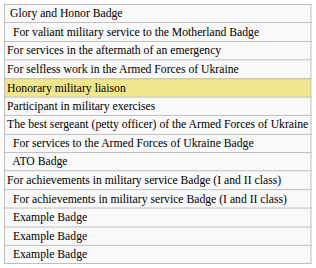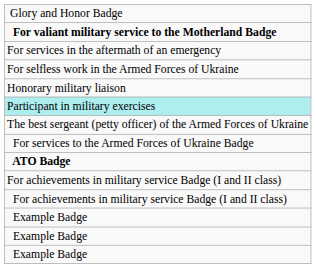(133, 32) normal -> (142, 32) bold
(66, 87) khaki background -> (66, 87) no background
(81, 106) no background -> (81, 106) paleturquoise background
(37, 161) normal -> (39, 161) bold
